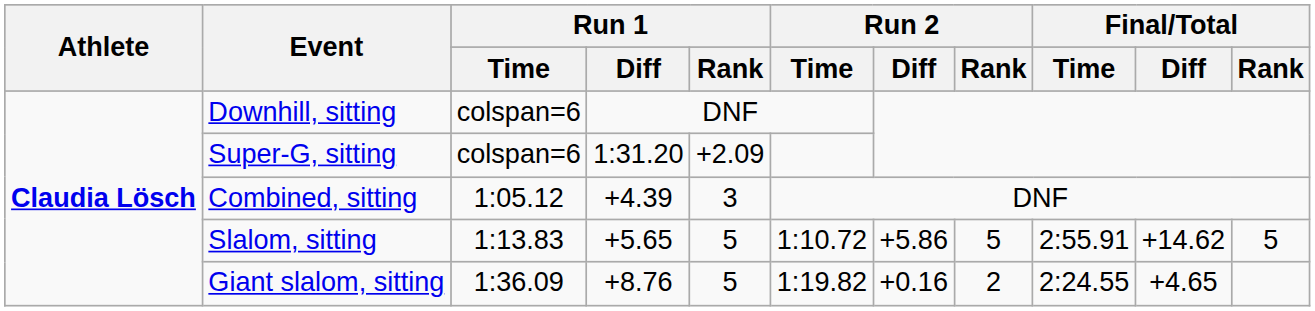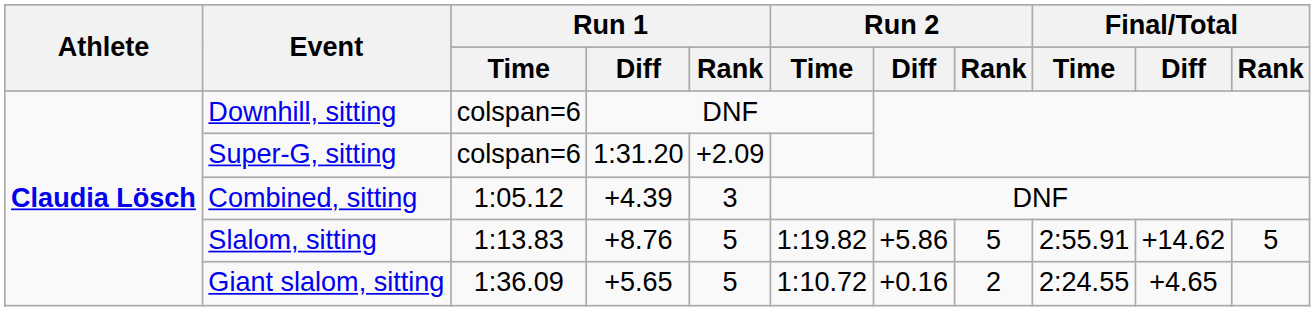(638, 240) +5.65 -> (638, 240) +8.76
(822, 240) 1:10.72 -> (822, 240) 1:19.82
(638, 283) +8.76 -> (638, 283) +5.65
(822, 283) 1:19.82 -> (822, 283) 1:10.72
